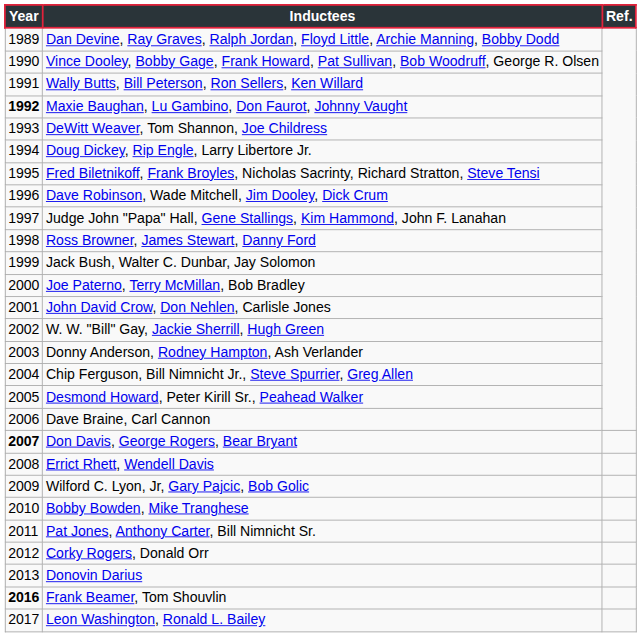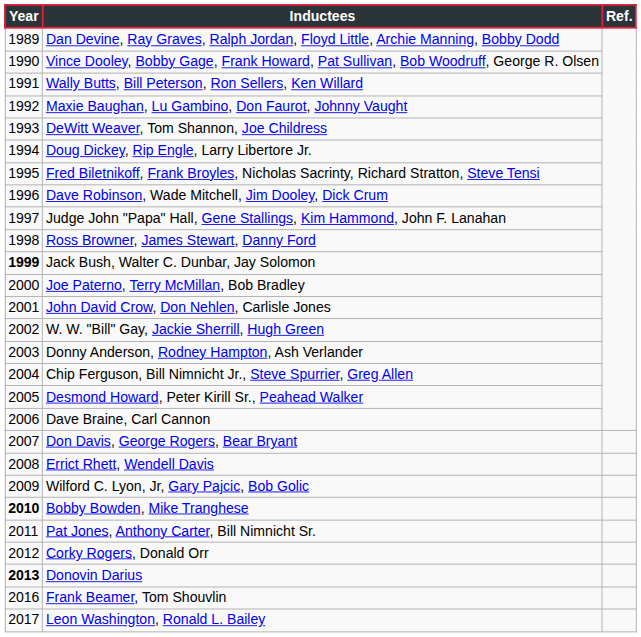(24, 106) bold -> (24, 106) normal
(24, 263) normal -> (24, 263) bold
(24, 441) bold -> (24, 441) normal
(24, 508) normal -> (24, 508) bold
(24, 575) normal -> (24, 575) bold
(24, 598) bold -> (24, 598) normal
